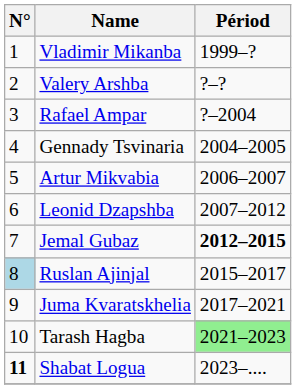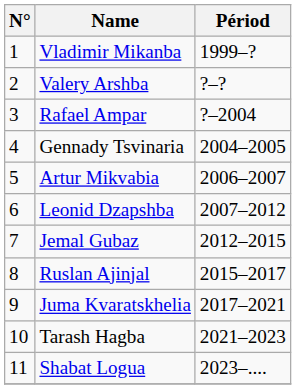(243, 241) bold -> (243, 241) normal
(14, 273) lightblue background -> (14, 273) no background
(243, 336) lightgreen background -> (243, 336) no background
(18, 367) bold -> (18, 367) normal
